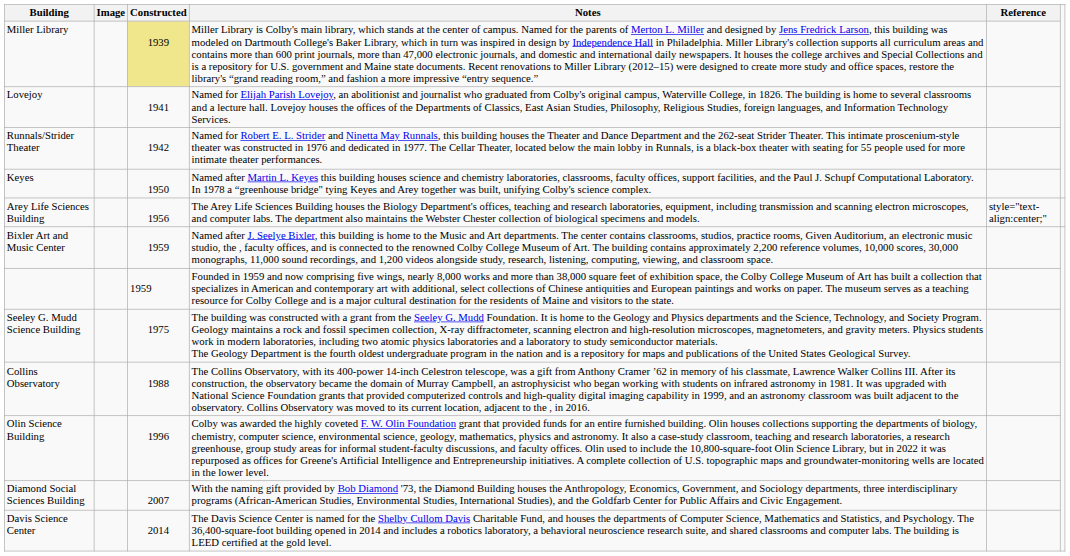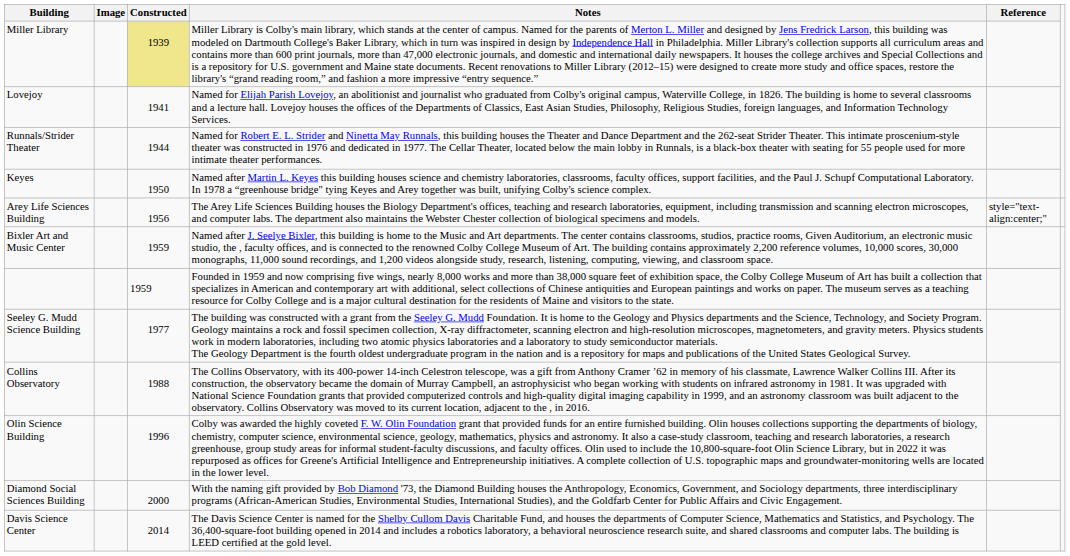(158, 148) 1942 -> (158, 148) 1944
(158, 329) 1975 -> (158, 329) 1977
(158, 501) 2007 -> (158, 501) 2000
